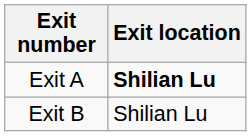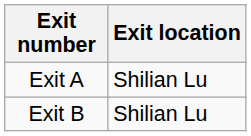(165, 79) bold -> (160, 79) normal
